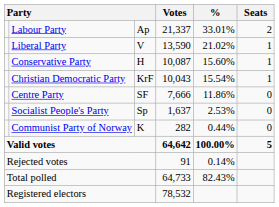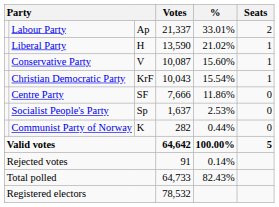(141, 45) V -> (141, 45) H
(141, 62) H -> (141, 62) V
